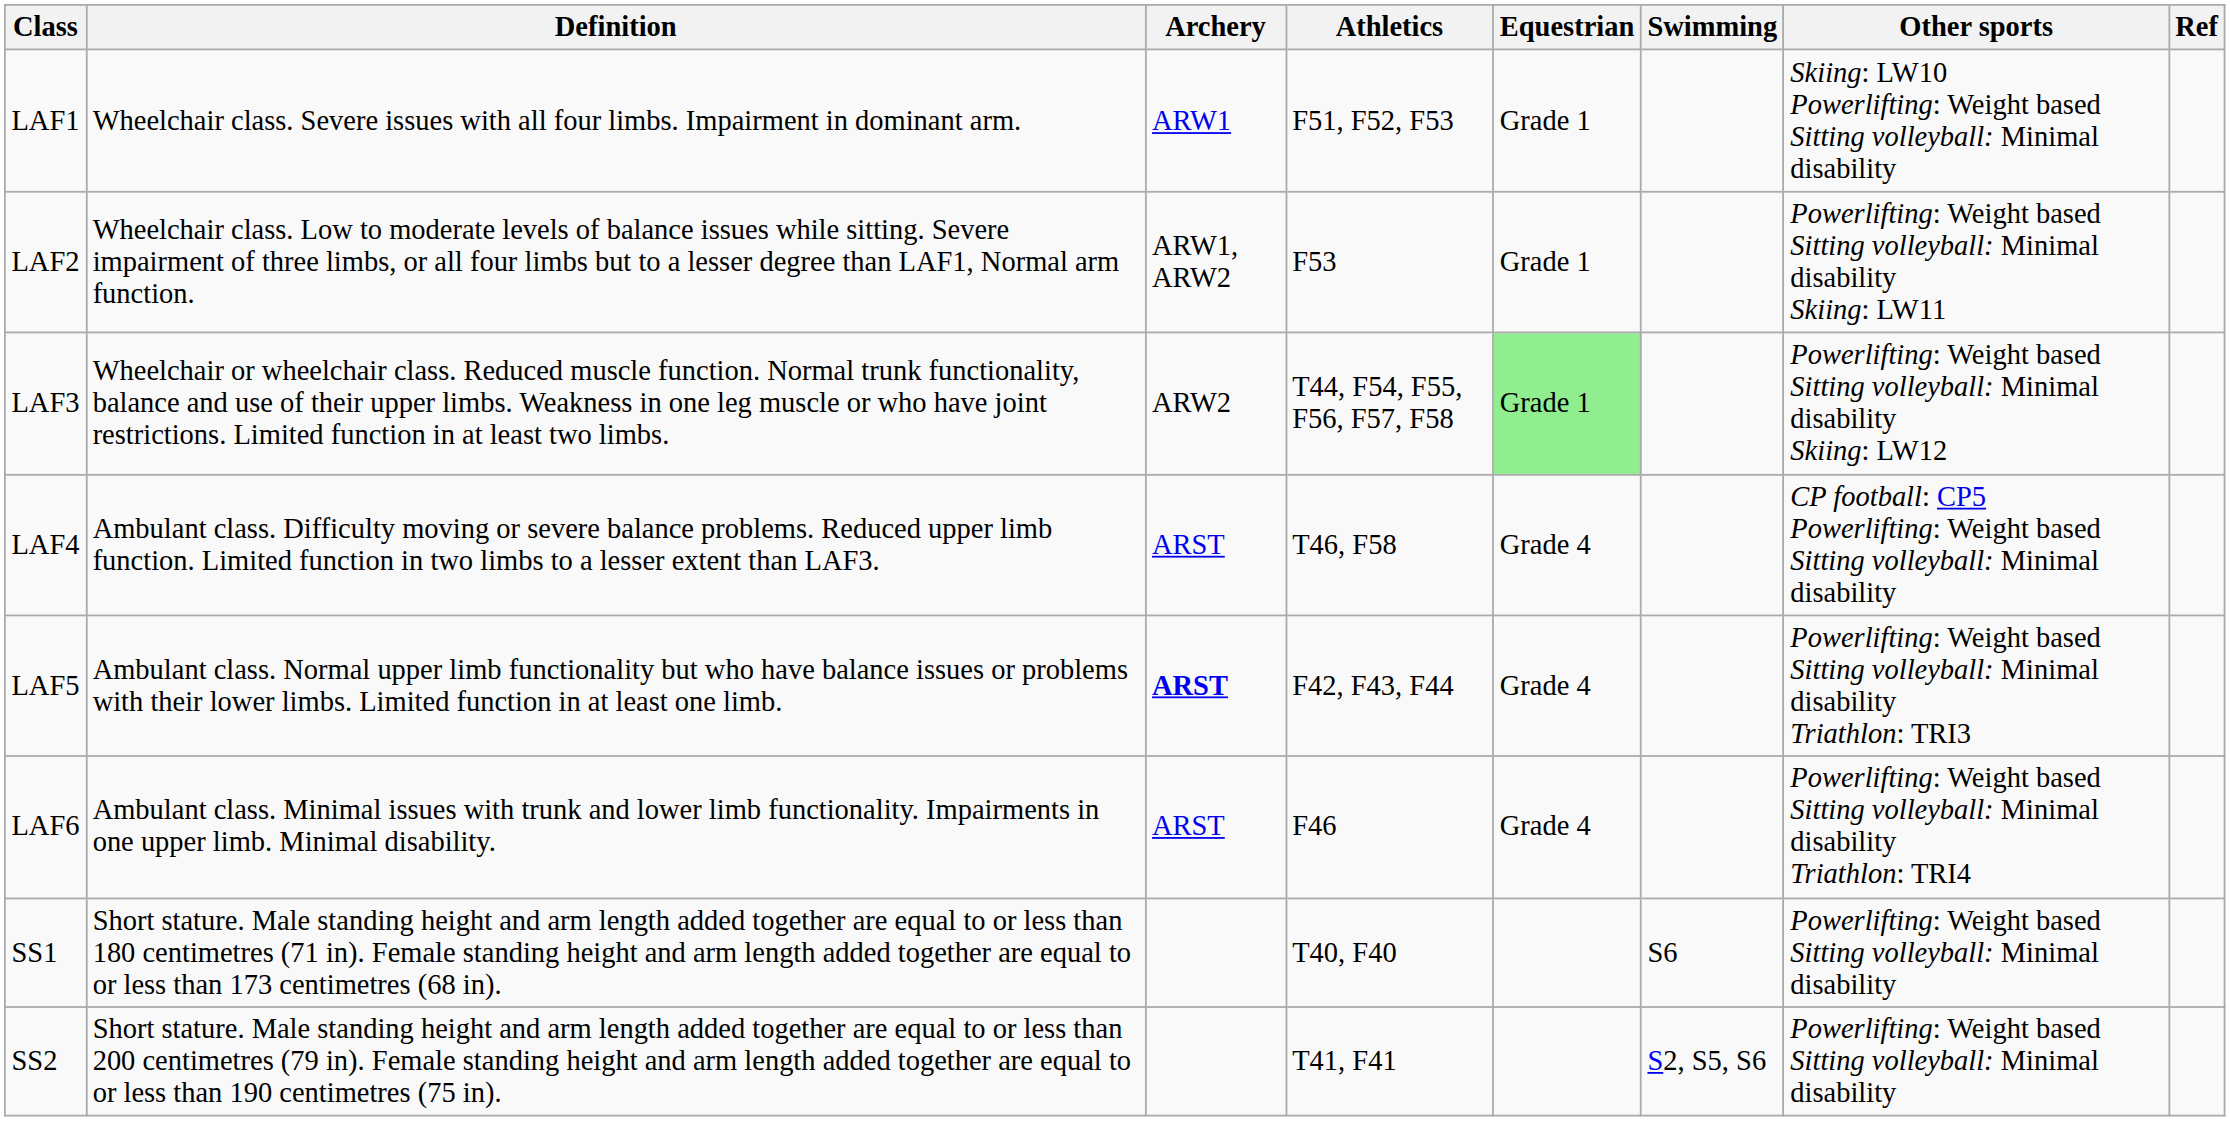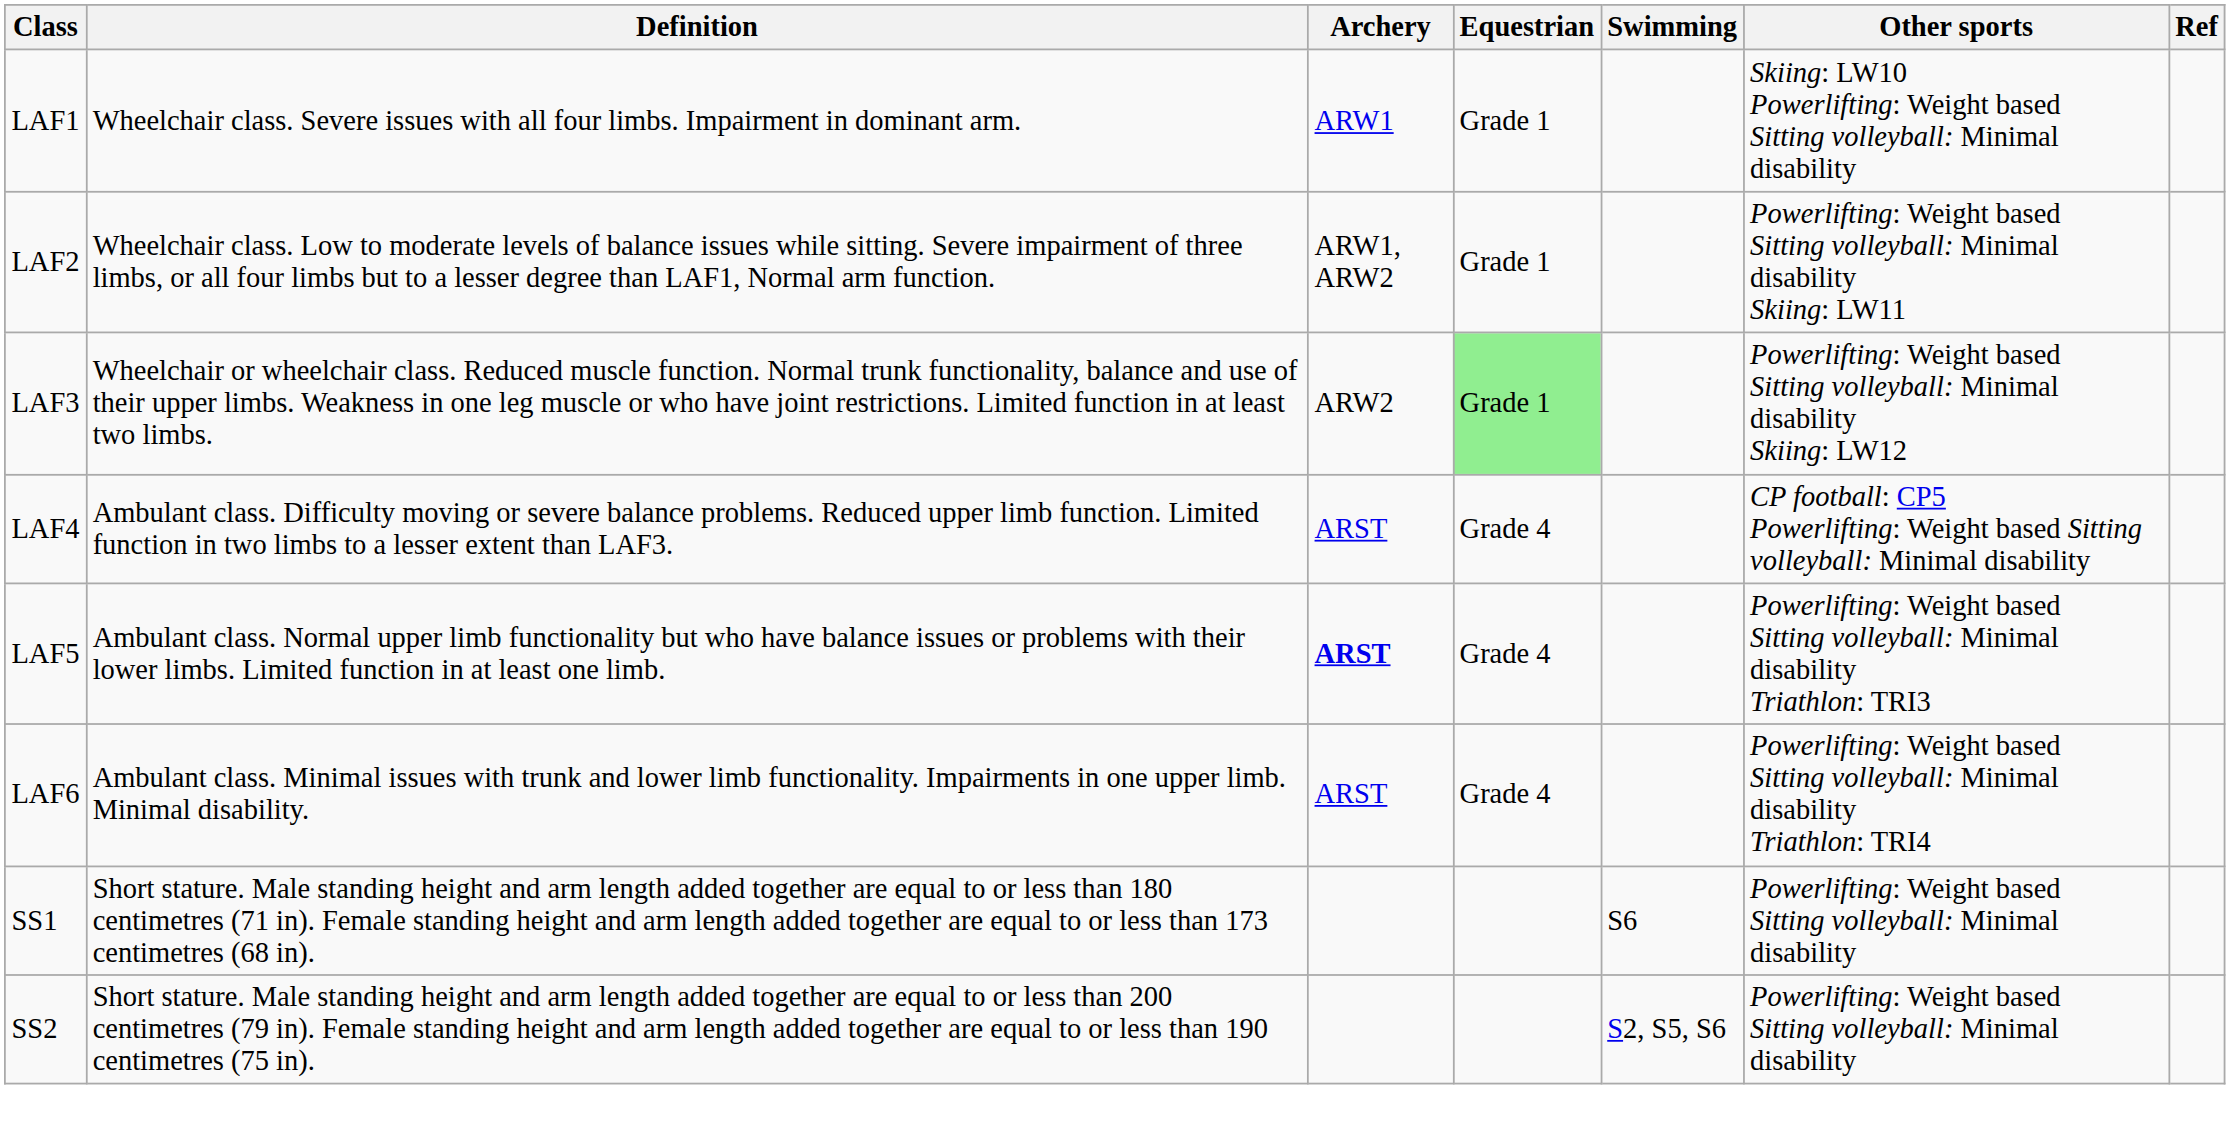- column: (1389, 27)
